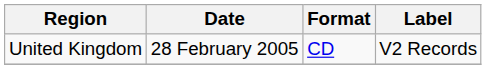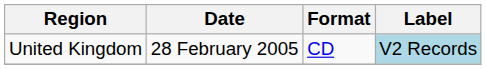(428, 49) no background -> (428, 49) lightblue background
